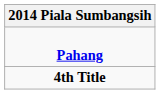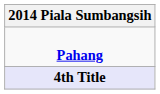(80, 77) no background -> (80, 77) lavender background
